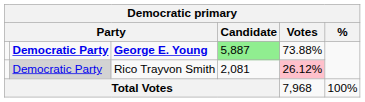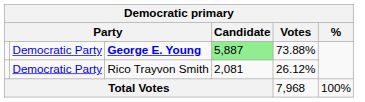(60, 50) bold -> (57, 50) normal
(57, 69) lightgrey background -> (57, 69) no background
(302, 69) pink background -> (296, 69) no background
